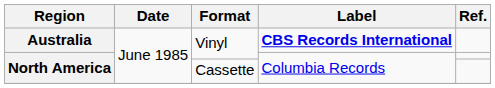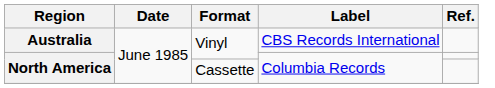(357, 40) bold -> (350, 40) normal
